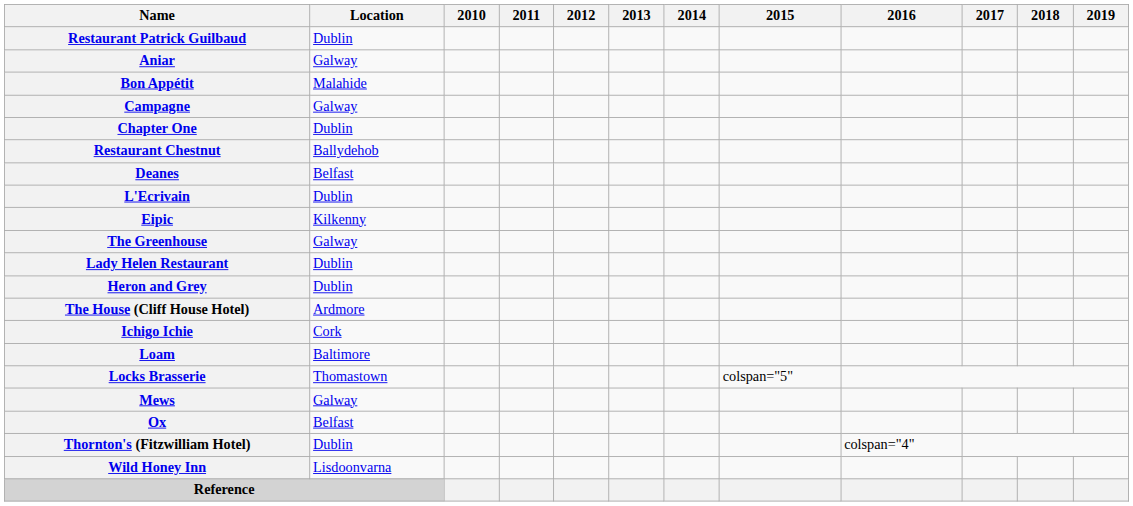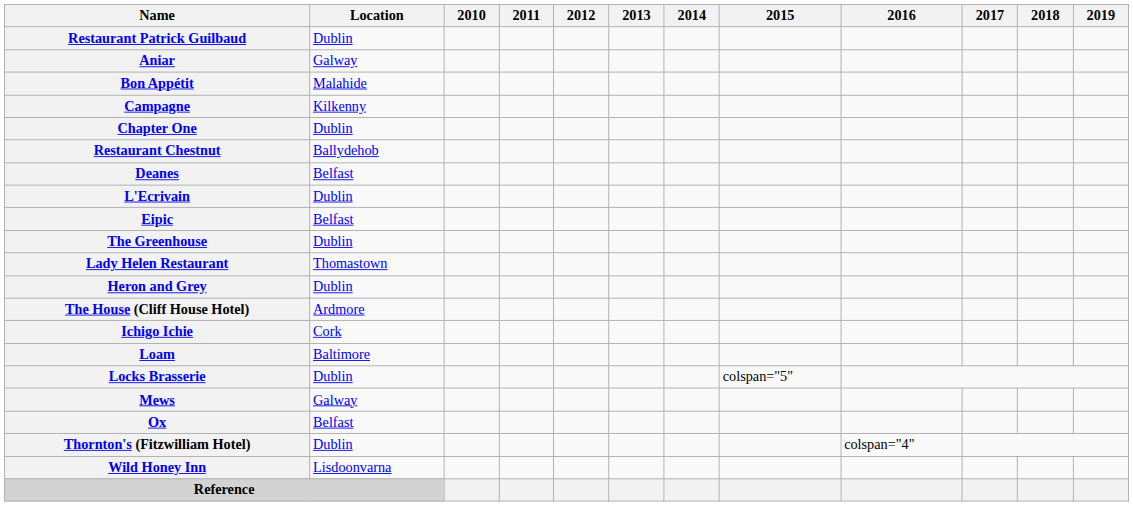(335, 106) Galway -> (340, 106) Kilkenny
(340, 219) Kilkenny -> (333, 219) Belfast
(335, 241) Galway -> (333, 241) Dublin
(333, 264) Dublin -> (350, 264) Thomastown
(350, 377) Thomastown -> (333, 377) Dublin
